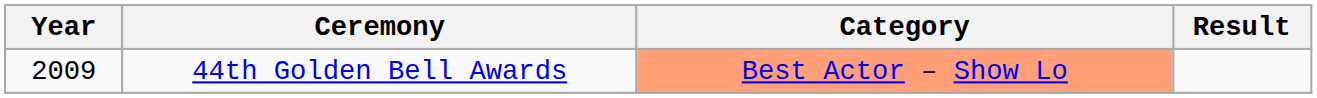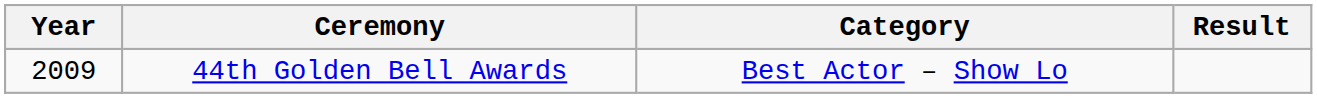(905, 71) lightsalmon background -> (905, 71) no background
